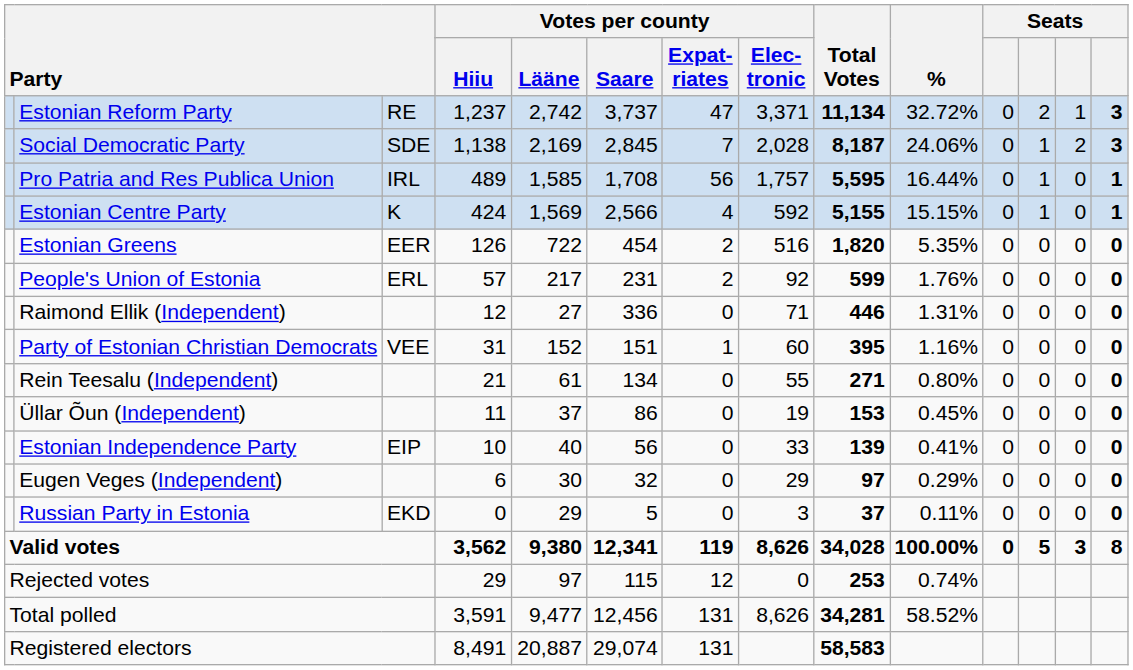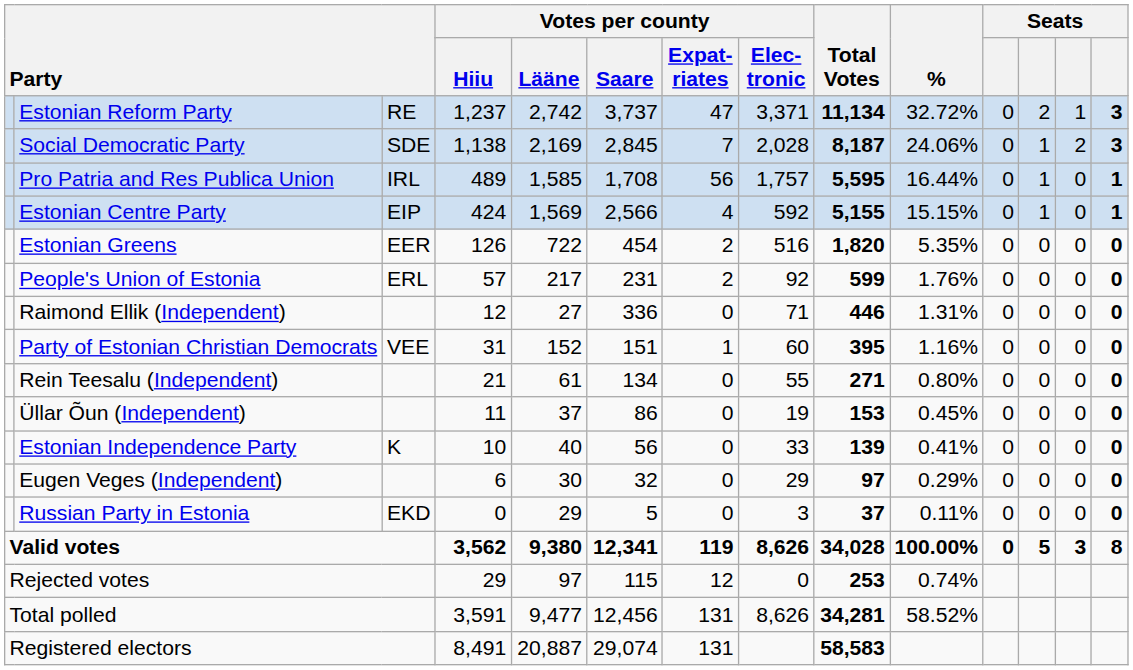(394, 212) K -> (404, 212) EIP
(404, 446) EIP -> (394, 446) K
